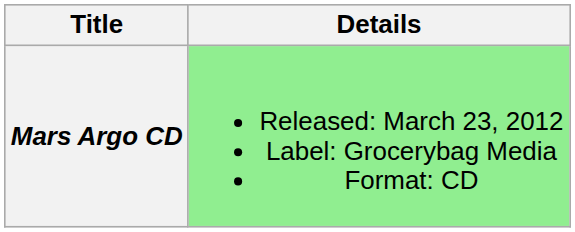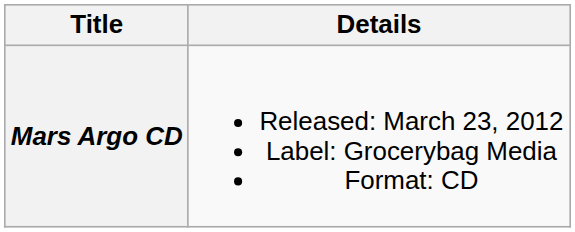(379, 151) lightgreen background -> (379, 151) no background
